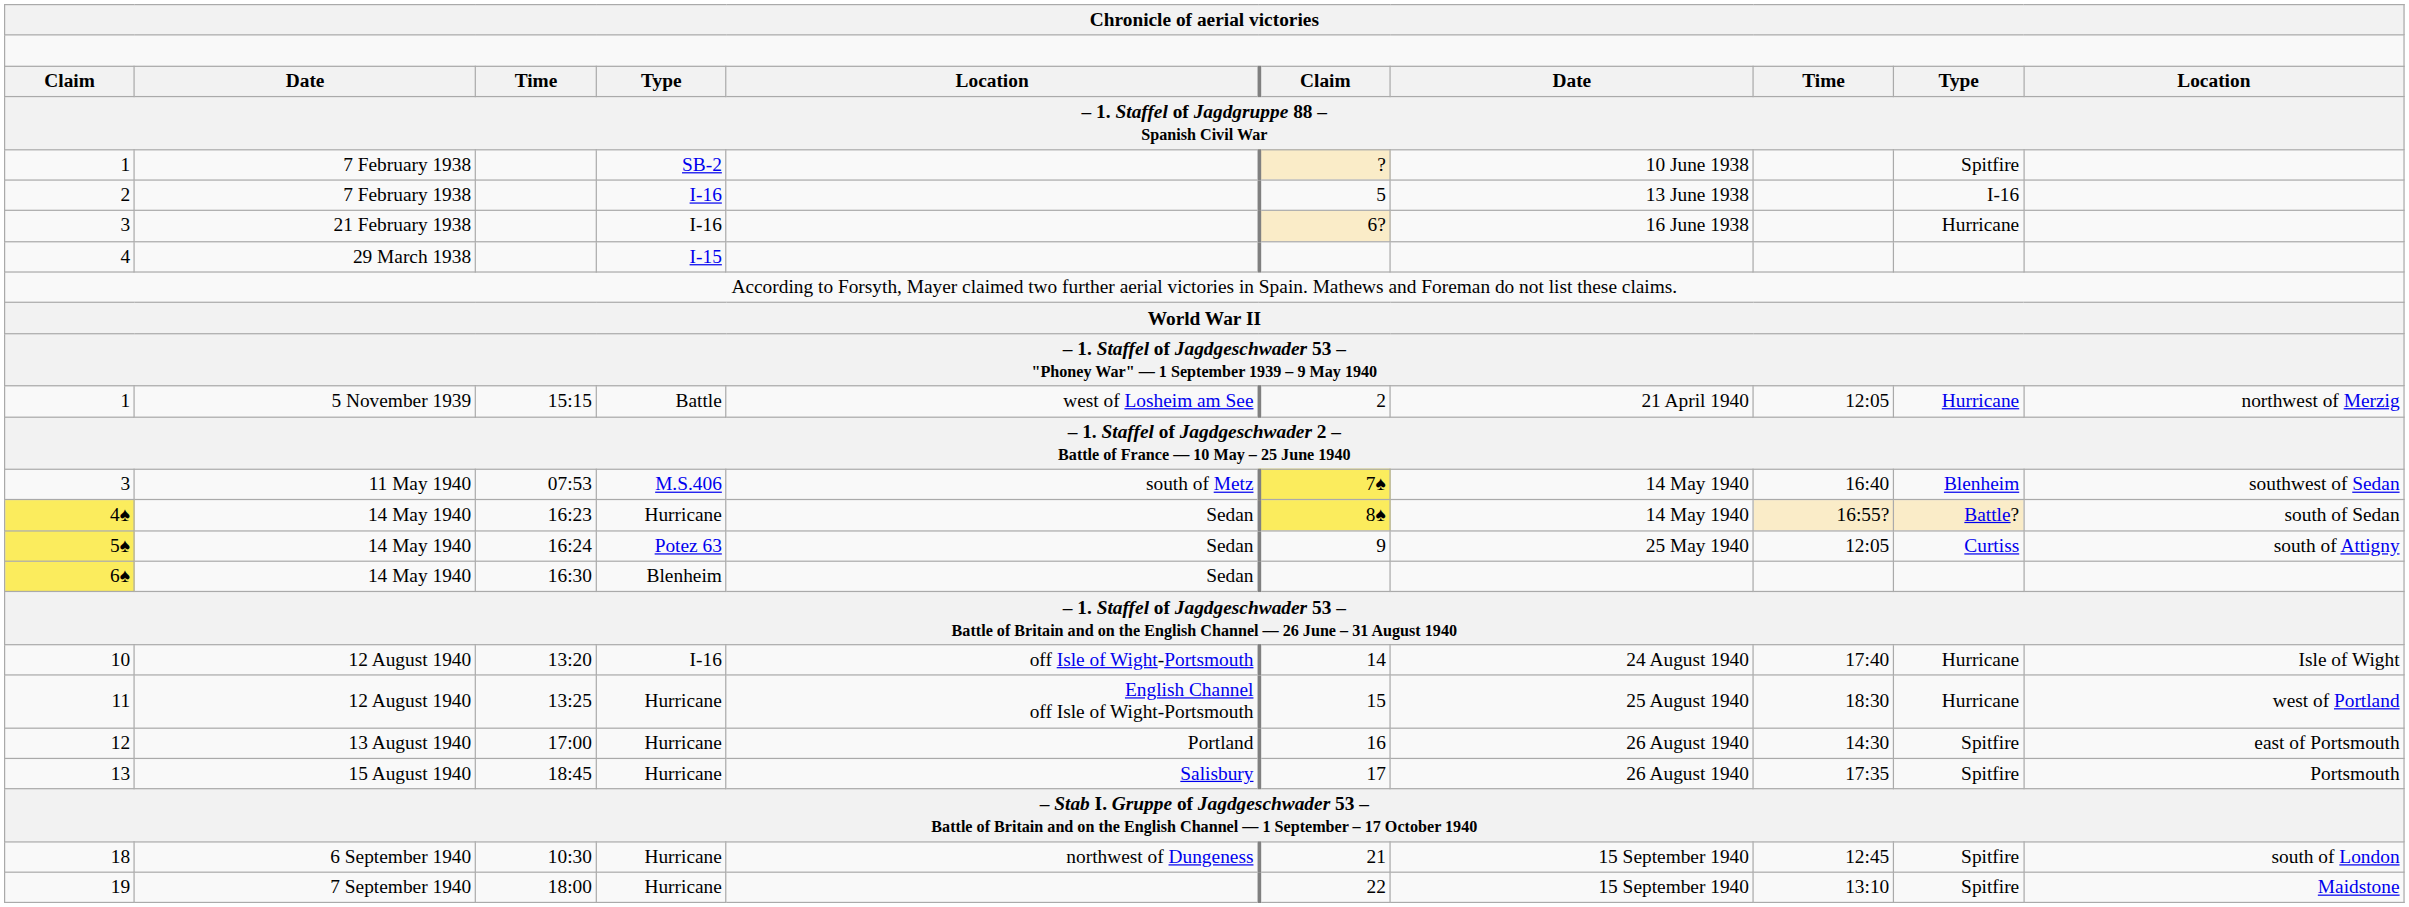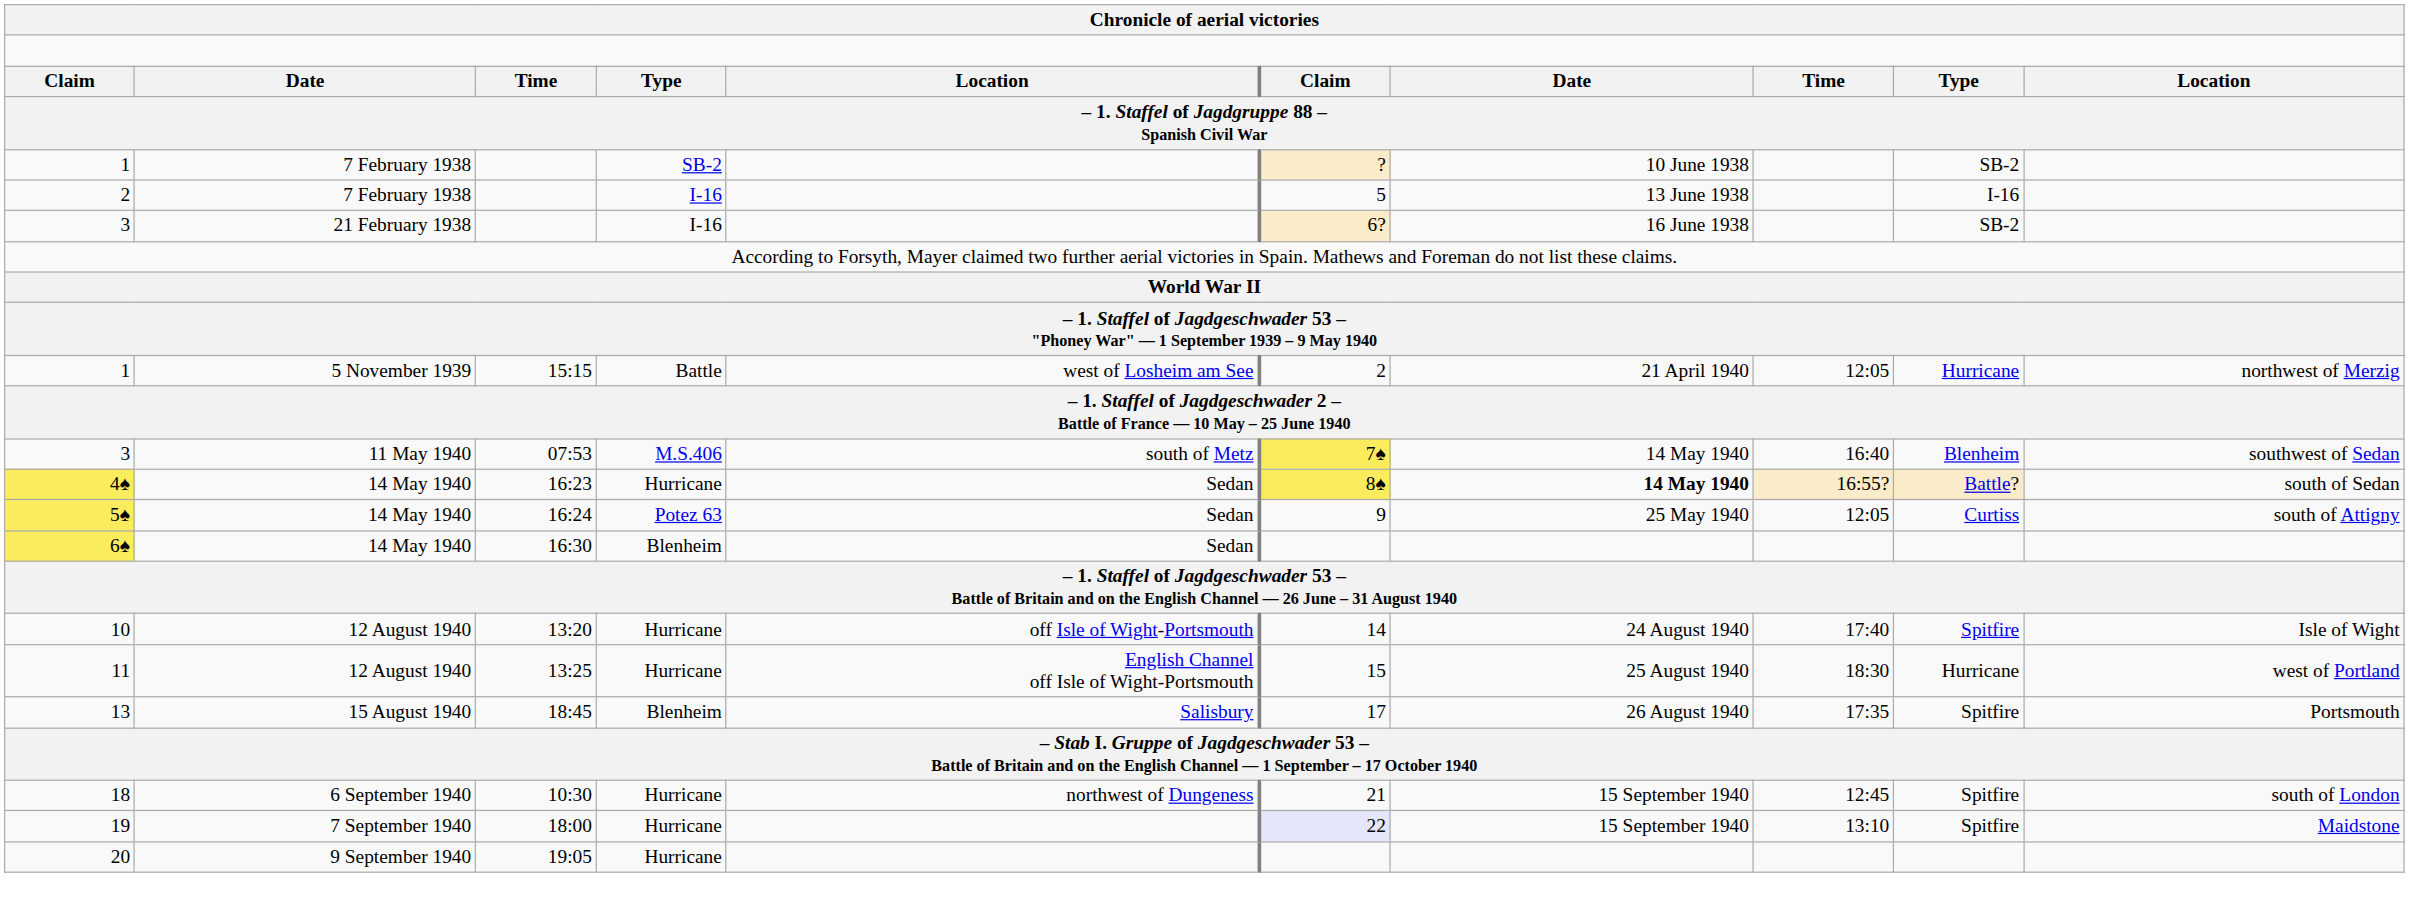(1990, 164) Spitfire -> (1999, 164) SB-2
(1980, 225) Hurricane -> (1999, 225) SB-2
- row: (125, 256)
(1697, 515) normal -> (1696, 484) bold
(706, 659) I-16 -> (683, 628) Hurricane
(1980, 659) Hurricane -> (1990, 628) Spitfire
- row: (120, 742)
(683, 773) Hurricane -> (684, 712) Blenheim
(1376, 887) no background -> (1376, 826) lavender background
+ row: (120, 856)
